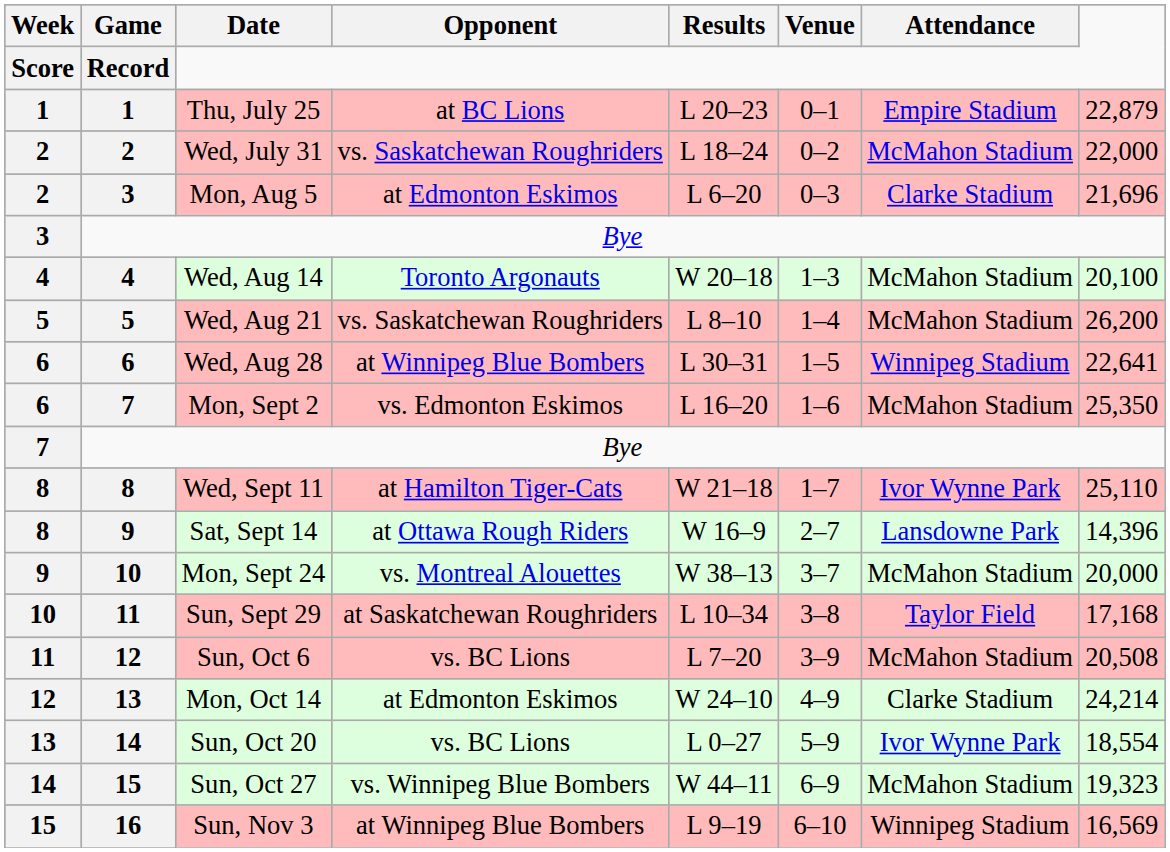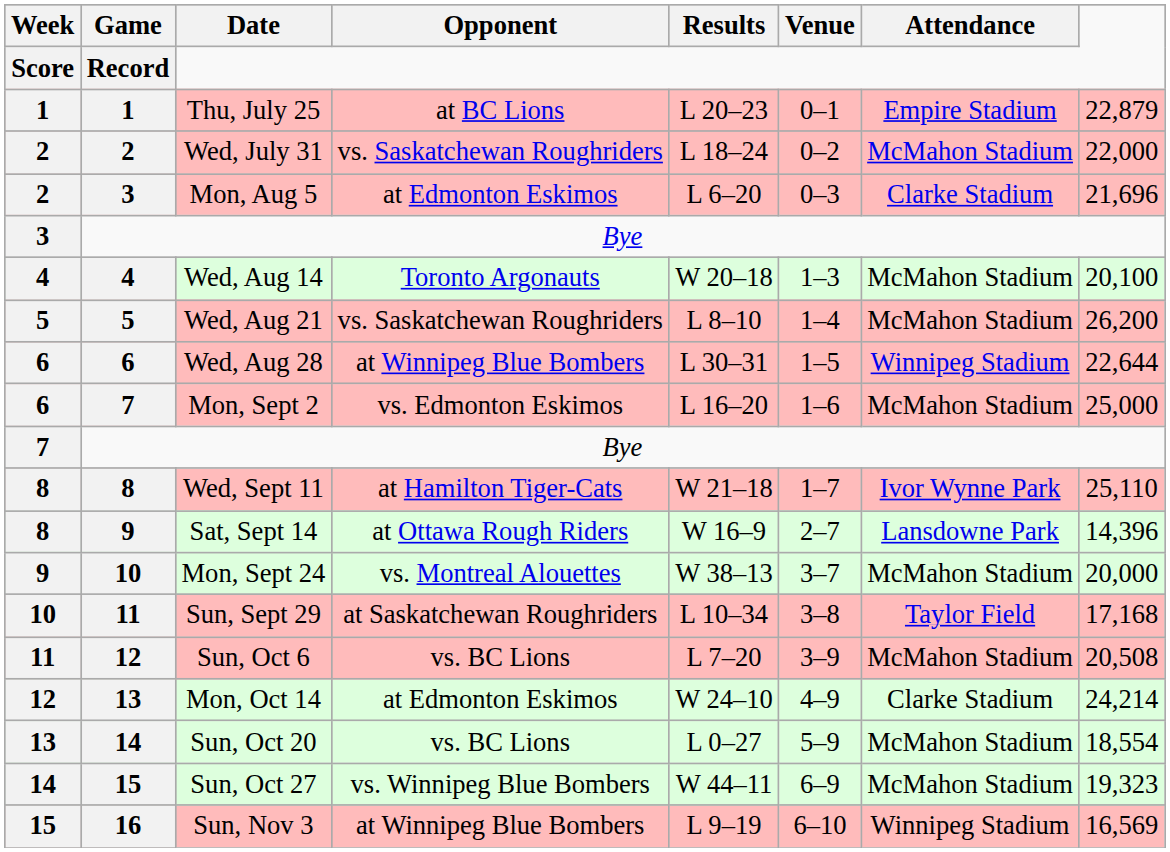(1122, 362) 22,641 -> (1122, 362) 22,644
(1122, 404) 25,350 -> (1122, 404) 25,000
(970, 741) Ivor Wynne Park -> (970, 741) McMahon Stadium
